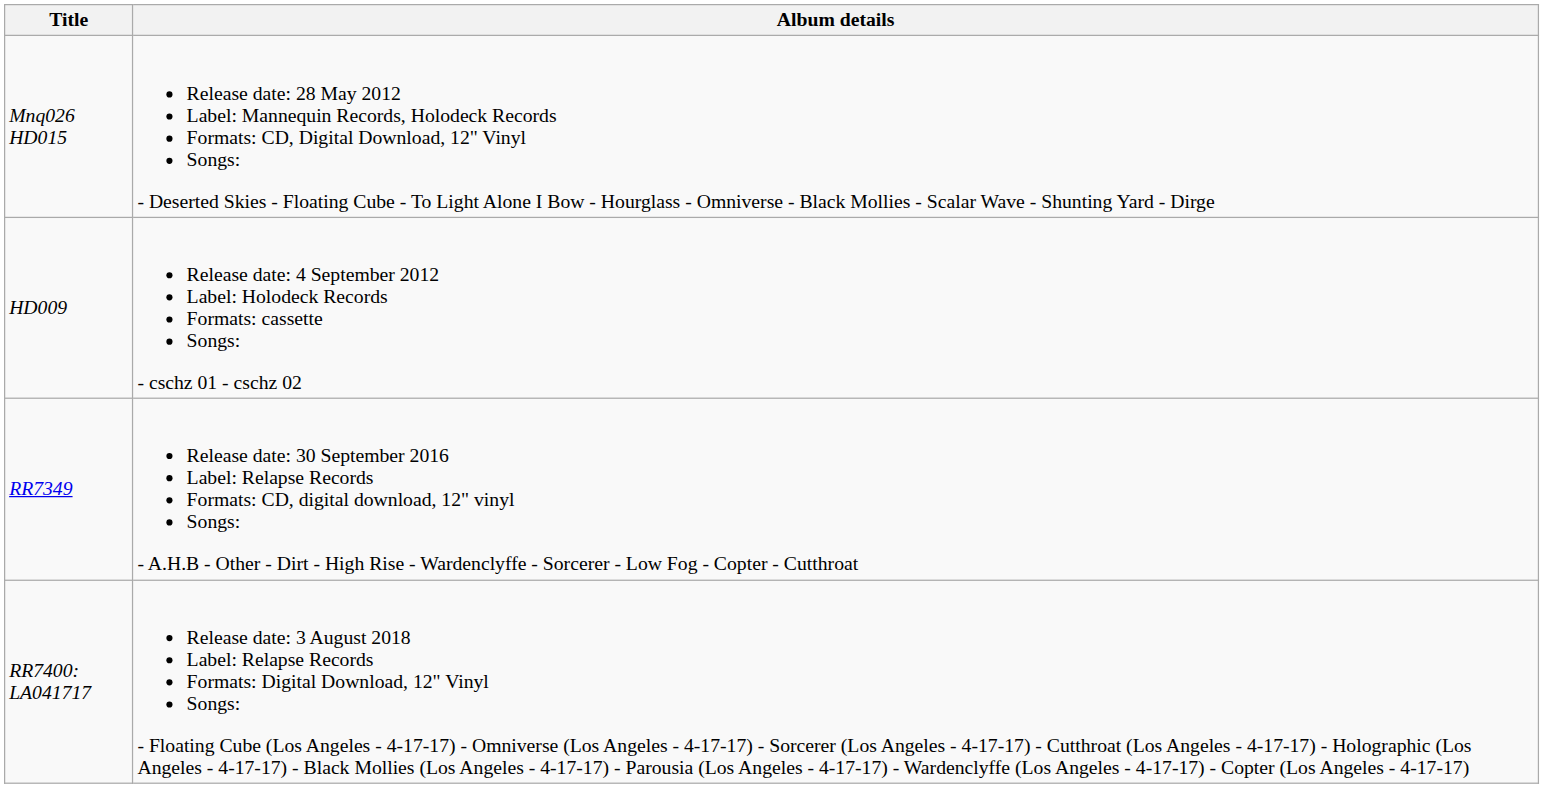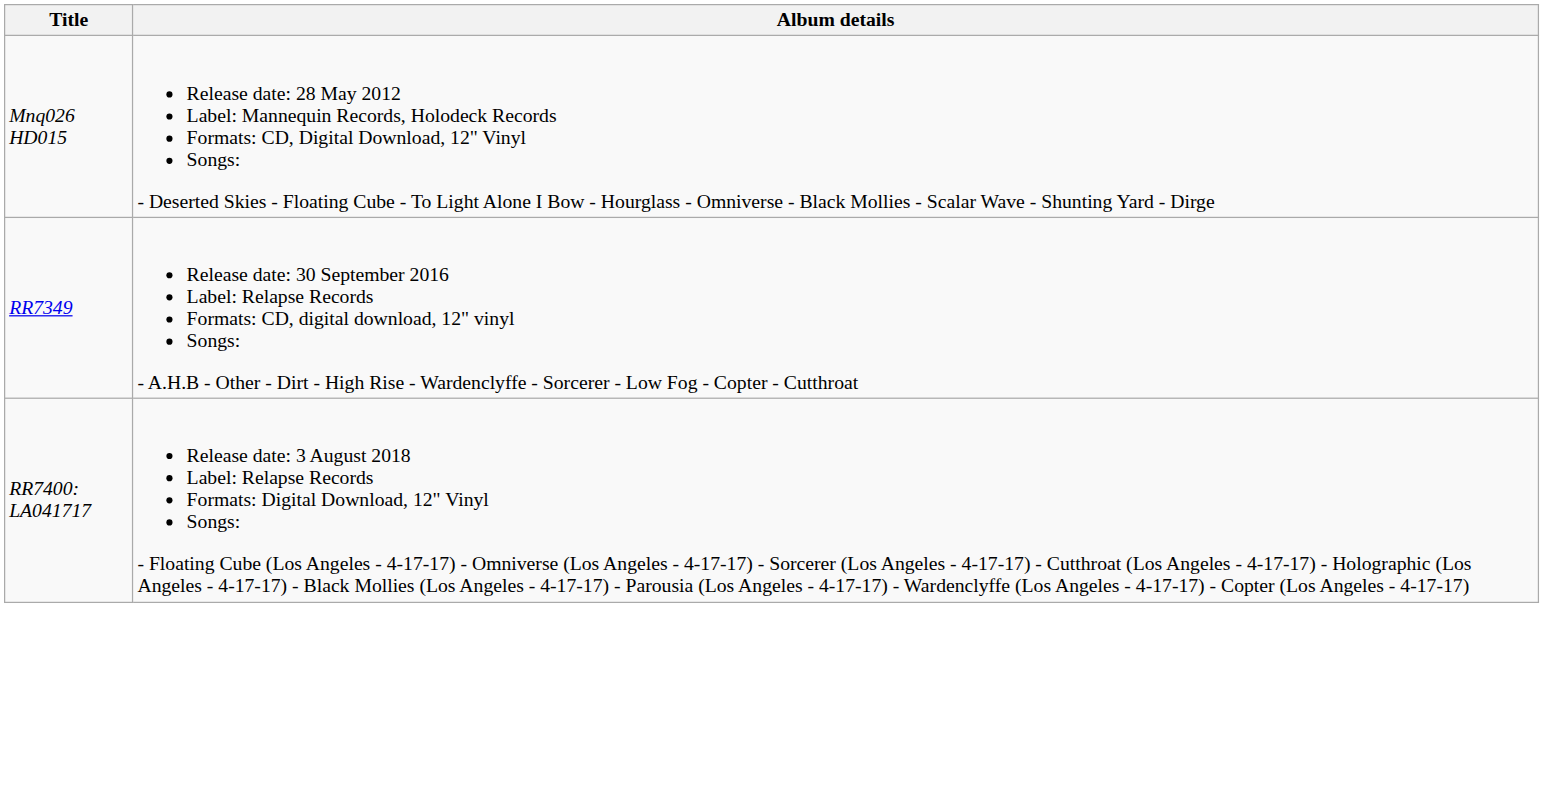- row: (38, 307)
